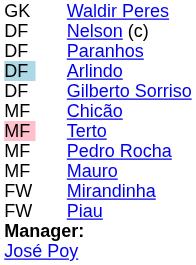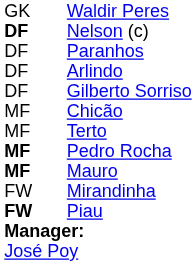(16, 31) normal -> (16, 31) bold
(16, 71) lightblue background -> (16, 71) no background
(17, 131) pink background -> (17, 131) no background
(17, 151) normal -> (17, 151) bold
(17, 171) normal -> (17, 171) bold
(18, 211) normal -> (18, 211) bold
